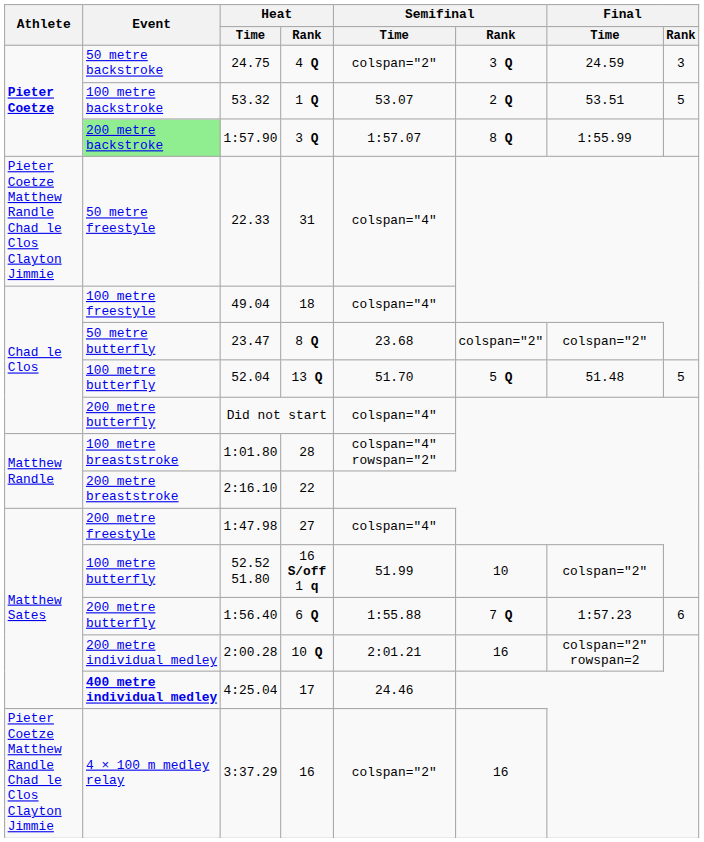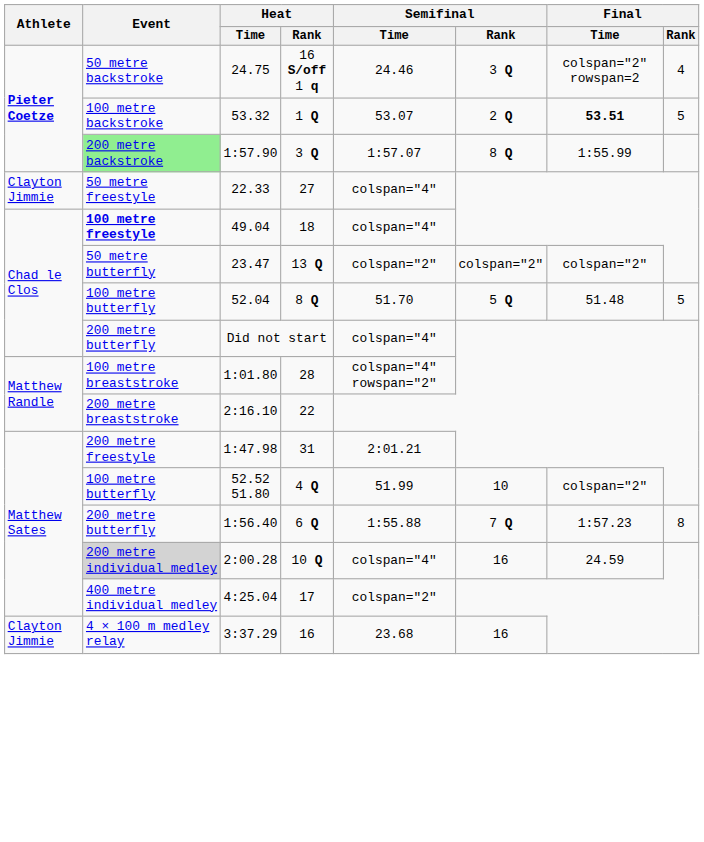(307, 64) 4 Q -> (307, 71) 16 S/off 1 q
(394, 64) colspan="2" -> (394, 71) 24.46
(605, 64) 24.59 -> (605, 71) colspan="2" rowspan=2
(681, 64) 3 -> (681, 71) 4
(605, 101) normal -> (605, 116) bold
(35, 221) Pieter Coetze Matthew Randle Chad le Clos Clayton Jimmie -> (35, 190) Clayton Jimmie
(307, 221) 31 -> (307, 190) 27
(121, 304) normal -> (121, 227) bold
(307, 341) 8 Q -> (307, 264) 13 Q
(394, 341) 23.68 -> (394, 264) colspan="2"
(307, 378) 13 Q -> (307, 301) 8 Q
(307, 526) 27 -> (307, 449) 31
(394, 526) colspan="4" -> (394, 449) 2:01.21
(307, 571) 16 S/off 1 q -> (307, 486) 4 Q
(681, 616) 6 -> (681, 523) 8
(152, 653) no background -> (152, 560) lightgrey background
(394, 653) 2:01.21 -> (394, 560) colspan="4"
(605, 653) colspan="2" rowspan=2 -> (605, 560) 24.59
(152, 690) bold -> (152, 597) normal
(394, 690) 24.46 -> (394, 597) colspan="2"
(35, 773) Pieter Coetze Matthew Randle Chad le Clos Clayton Jimmie -> (35, 634) Clayton Jimmie
(394, 773) colspan="2" -> (394, 634) 23.68
